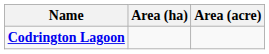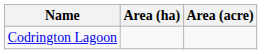(66, 37) bold -> (62, 37) normal
